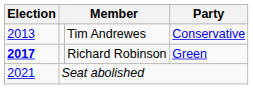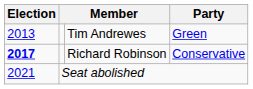(209, 34) Conservative -> (190, 34) Green
(190, 53) Green -> (209, 53) Conservative
